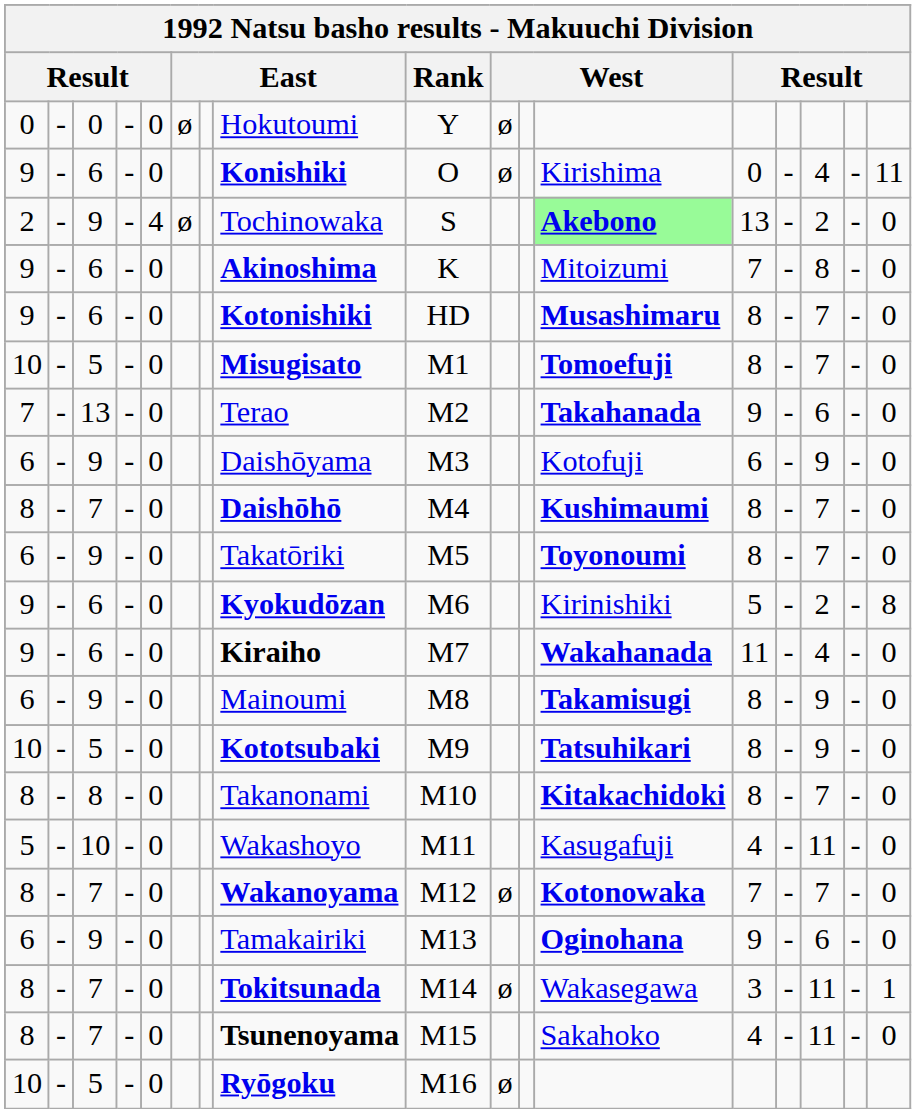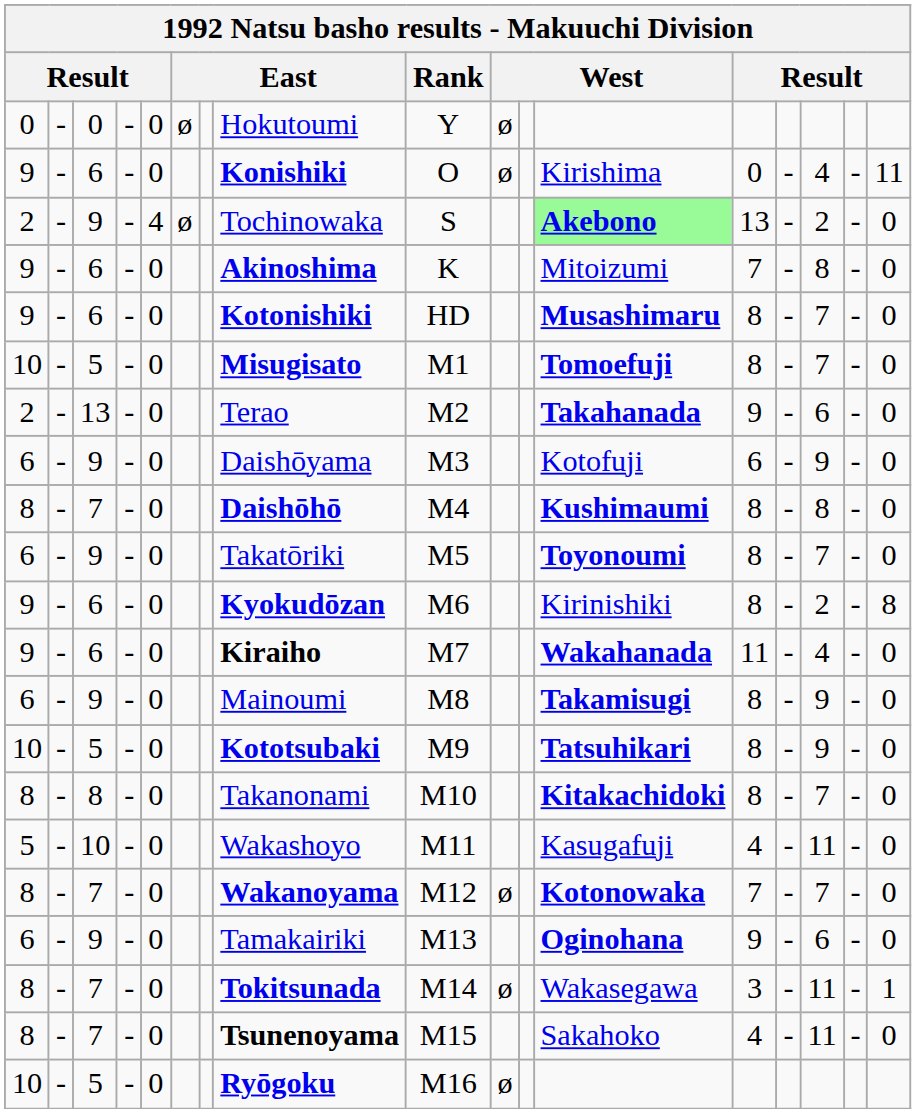(27, 412) 7 -> (27, 412) 2
(822, 508) 7 -> (822, 508) 8
(754, 603) 5 -> (754, 603) 8
